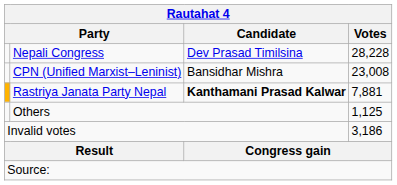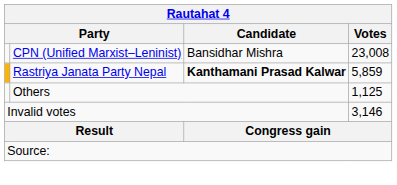- row: (58, 53)
(367, 92) 7,881 -> (367, 72) 5,859
(367, 131) 3,186 -> (367, 111) 3,146
